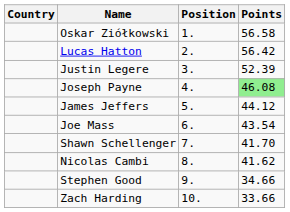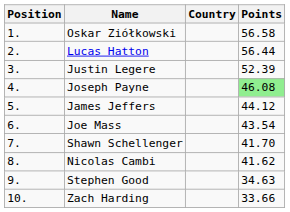columns swapped: (209, 14) <-> (31, 14)
(258, 51) 56.42 -> (258, 51) 56.44
(258, 180) 34.66 -> (258, 180) 34.63
